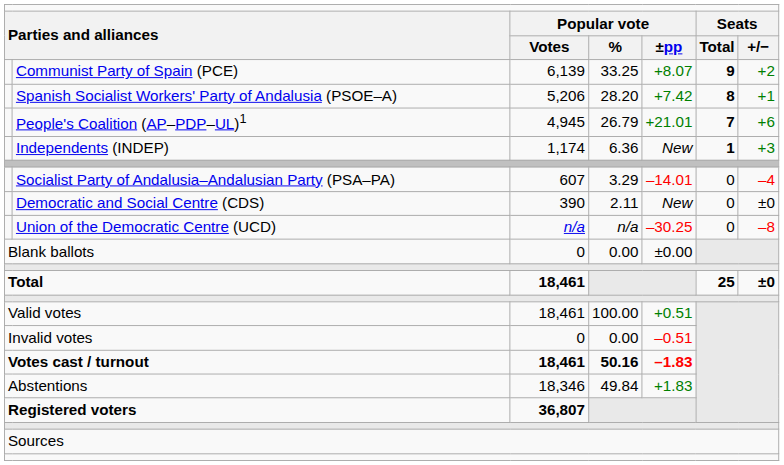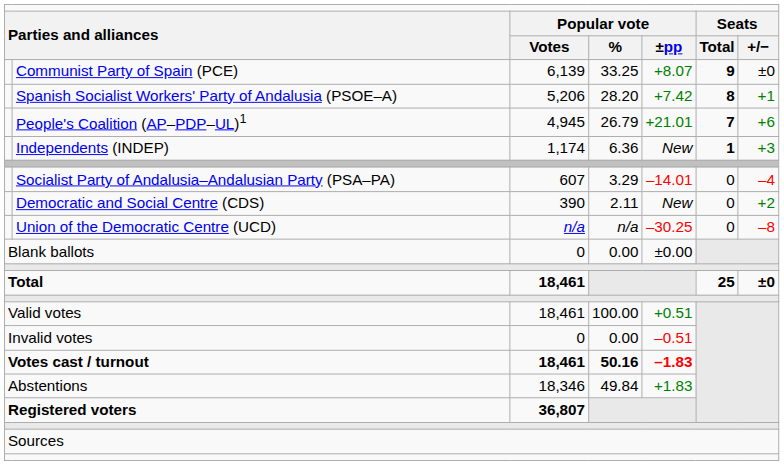(766, 71) +2 -> (766, 71) ±0
(766, 203) ±0 -> (766, 203) +2
